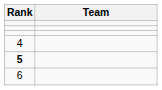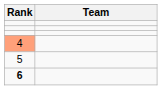(20, 43) no background -> (20, 43) lightsalmon background
(20, 60) bold -> (20, 60) normal
(20, 76) normal -> (20, 76) bold
